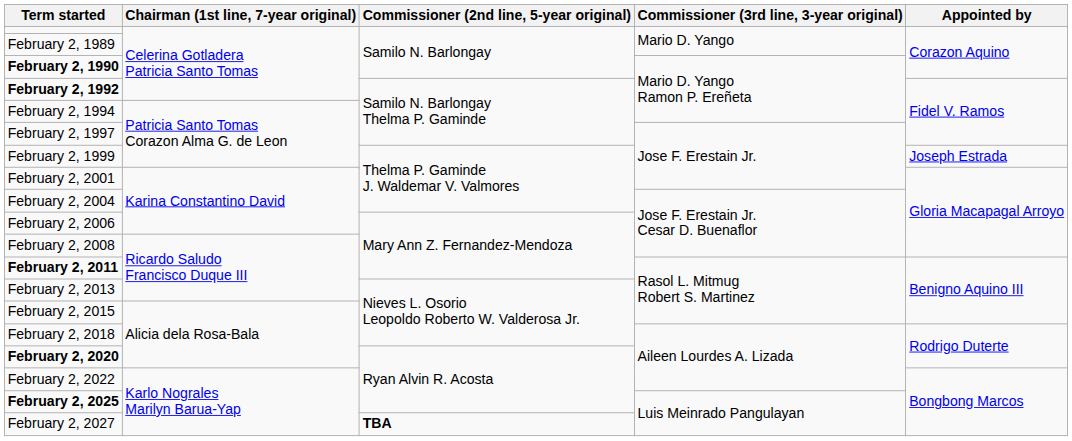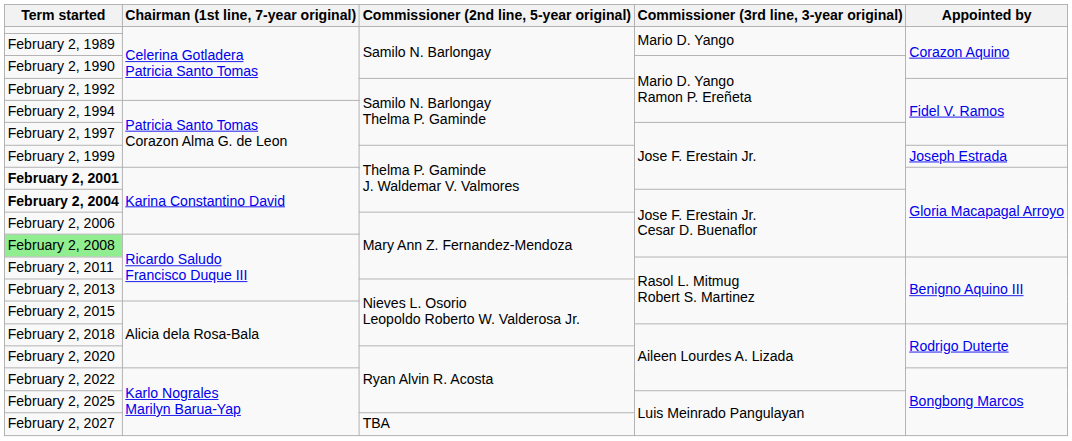(63, 66) bold -> (61, 66) normal
(63, 89) bold -> (61, 89) normal
(61, 178) normal -> (63, 178) bold
(61, 200) normal -> (63, 200) bold
(61, 245) no background -> (61, 245) lightgreen background
(63, 267) bold -> (61, 267) normal
(63, 357) bold -> (61, 357) normal
(63, 401) bold -> (61, 401) normal
(377, 424) bold -> (376, 424) normal
